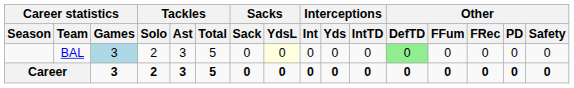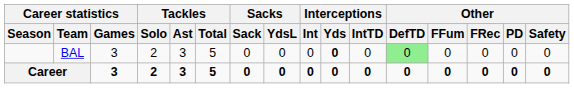(114, 53) lightblue background -> (114, 53) no background
(282, 53) lightyellow background -> (282, 53) no background
(335, 53) normal -> (335, 53) bold
